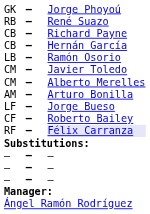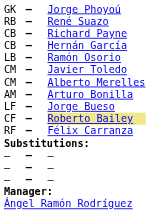(90, 119) no background -> (90, 119) khaki background
(90, 131) lavender background -> (90, 131) no background
